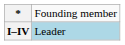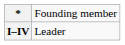(50, 31) lightblue background -> (50, 31) no background
